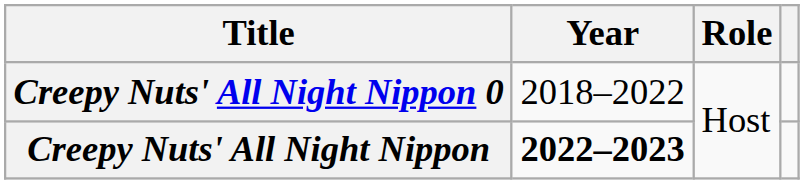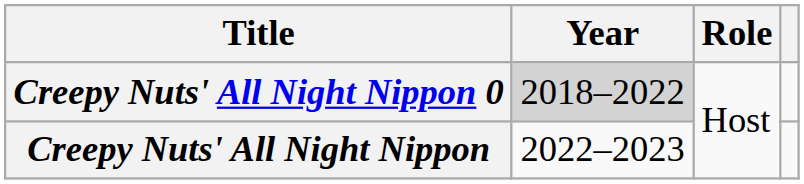(603, 91) no background -> (603, 91) lightgrey background
(603, 149) bold -> (603, 149) normal
